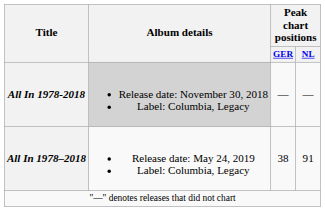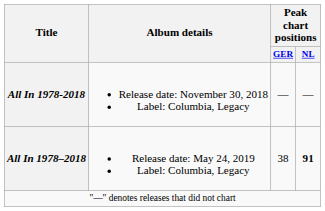(180, 101) lightgrey background -> (180, 101) no background
(308, 158) normal -> (308, 158) bold
